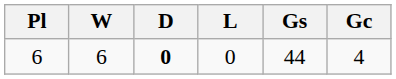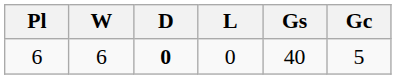(295, 56) 44 -> (295, 56) 40
(359, 56) 4 -> (359, 56) 5
